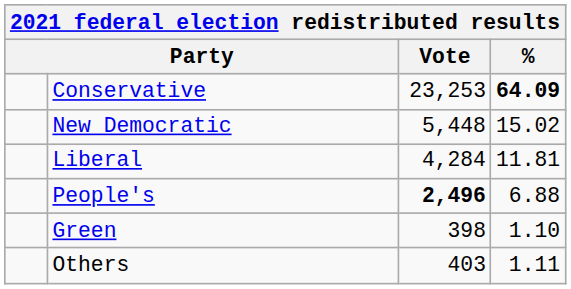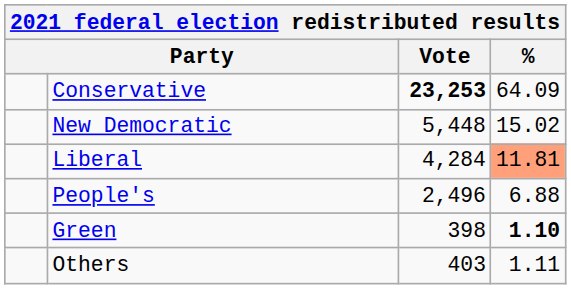(448, 92) normal -> (448, 92) bold
(528, 92) bold -> (528, 92) normal
(528, 161) no background -> (528, 161) lightsalmon background
(454, 196) bold -> (454, 196) normal
(534, 231) normal -> (534, 231) bold
